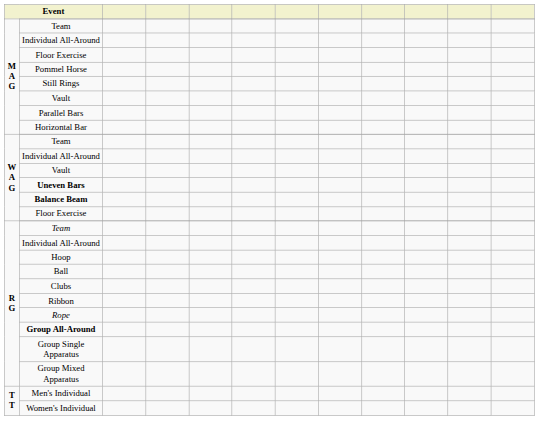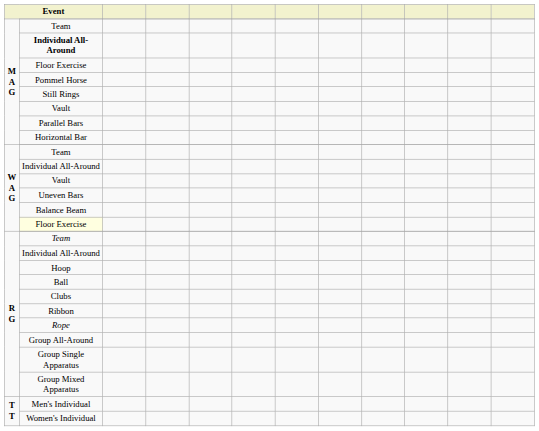(61, 40) normal -> (61, 45) bold
(61, 185) bold -> (61, 195) normal
(61, 199) bold -> (61, 209) normal
(61, 214) no background -> (61, 224) lightyellow background
(61, 329) bold -> (61, 339) normal
